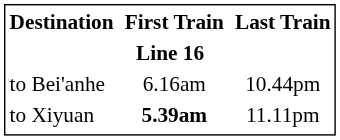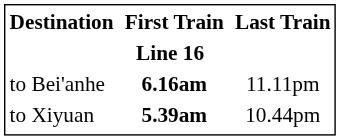(174, 83) normal -> (174, 83) bold
(283, 83) 10.44pm -> (283, 83) 11.11pm
(283, 114) 11.11pm -> (283, 114) 10.44pm
